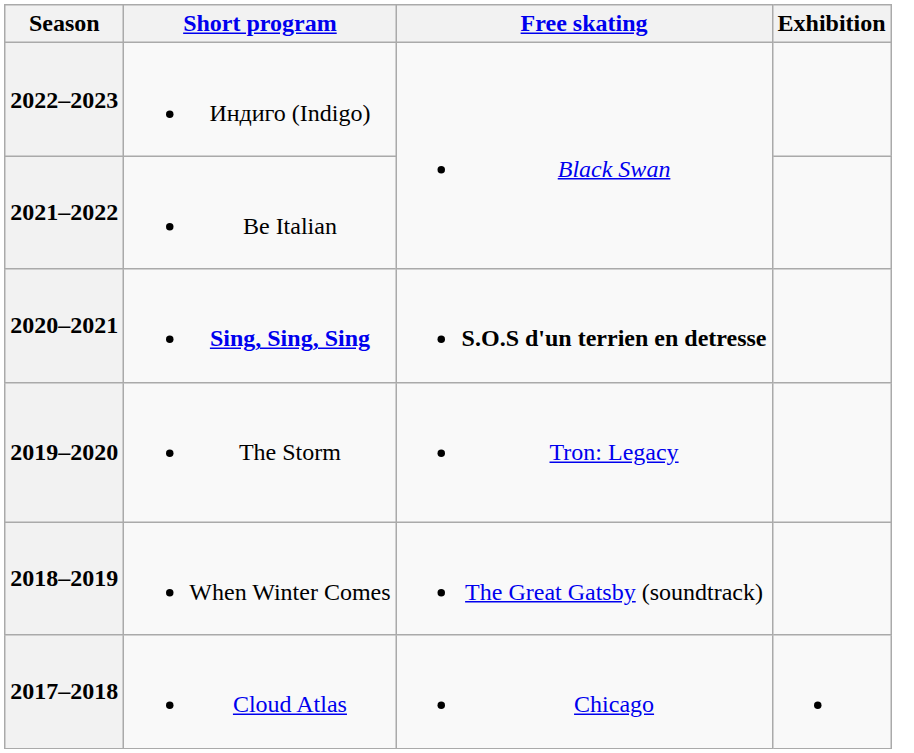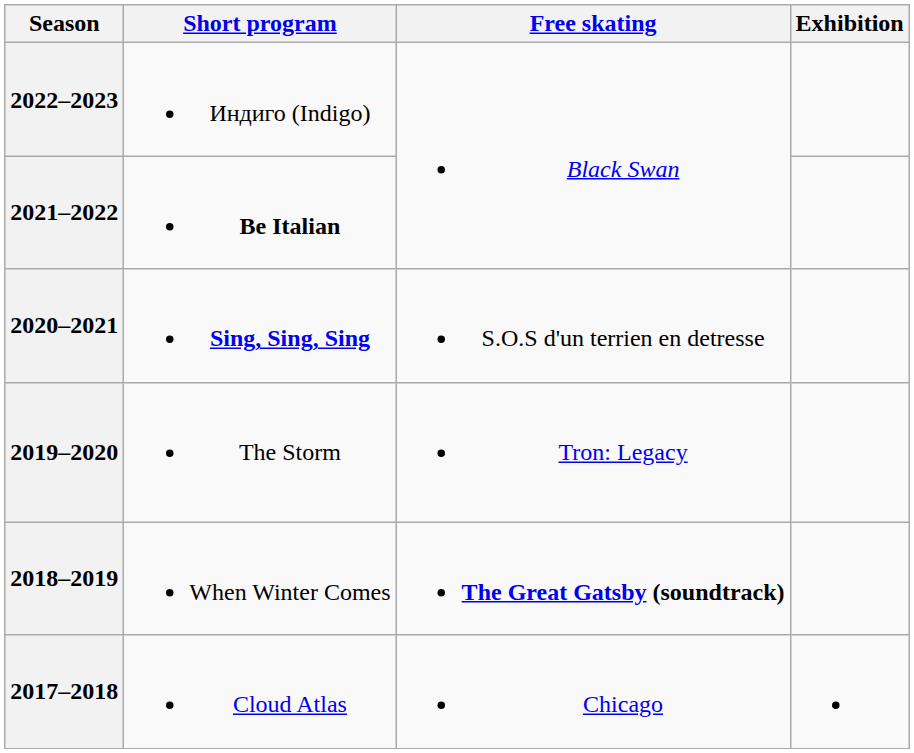(260, 226) normal -> (260, 226) bold
(584, 339) bold -> (593, 339) normal
(584, 592) normal -> (593, 592) bold
